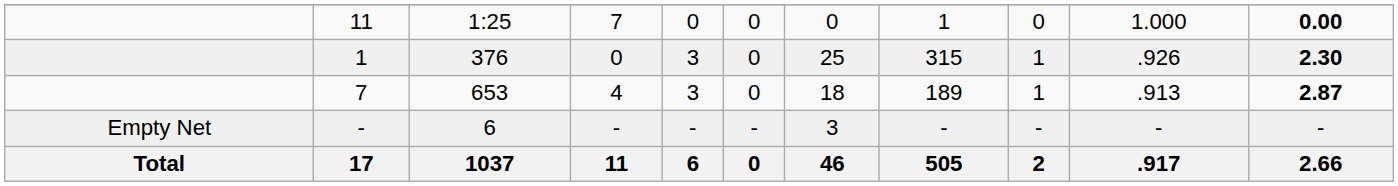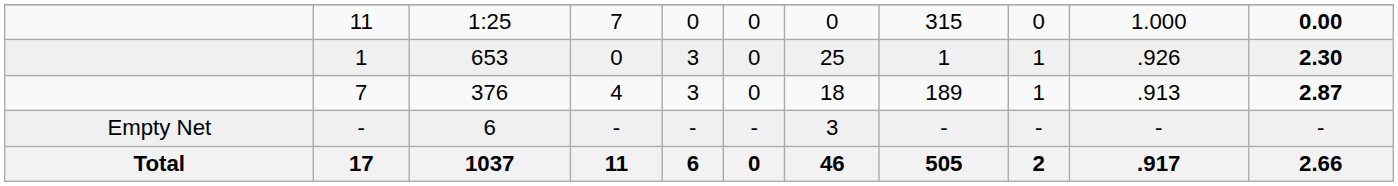(944, 22) 1 -> (944, 22) 315
(490, 57) 376 -> (490, 57) 653
(944, 57) 315 -> (944, 57) 1
(490, 92) 653 -> (490, 92) 376
